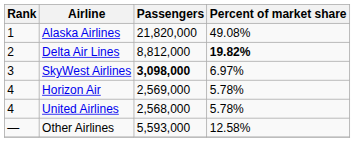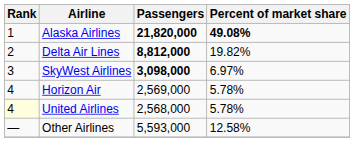(167, 33) normal -> (167, 33) bold
(230, 33) normal -> (230, 33) bold
(164, 52) normal -> (164, 52) bold
(230, 52) bold -> (230, 52) normal
(11, 109) no background -> (11, 109) lightyellow background
